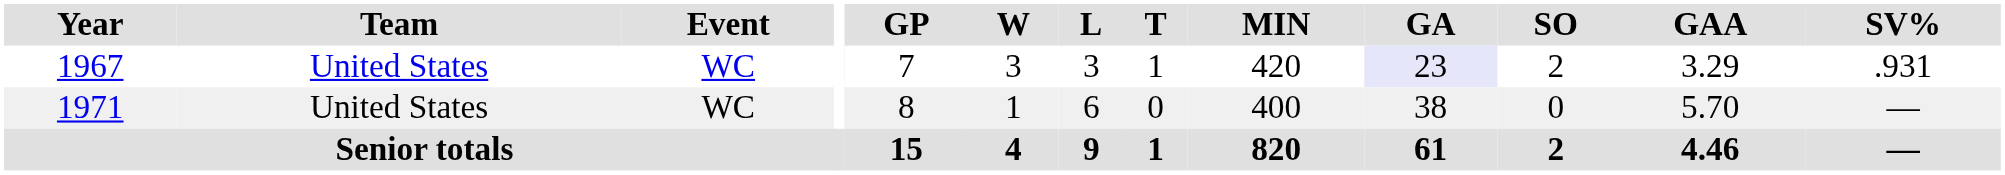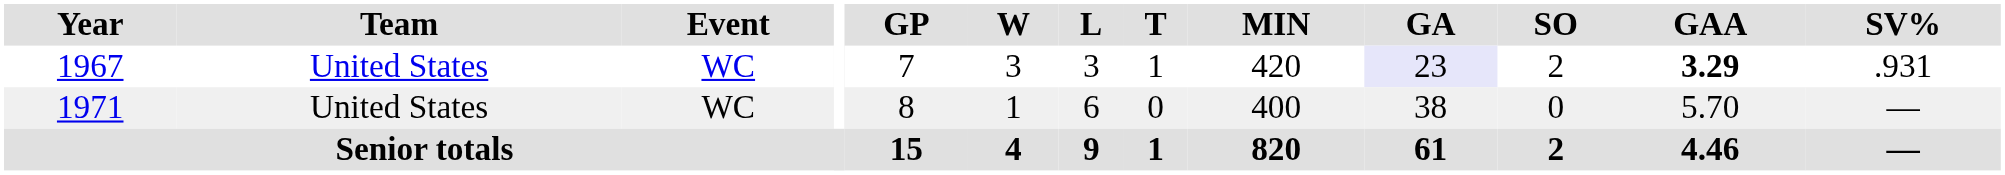(1710, 65) normal -> (1710, 65) bold
